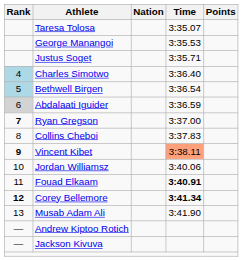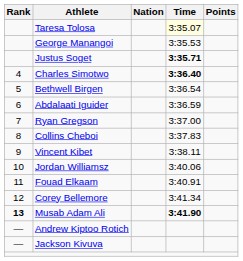(185, 27) no background -> (185, 27) lightyellow background
(185, 58) normal -> (185, 58) bold
(18, 74) lightblue background -> (18, 74) no background
(185, 74) normal -> (185, 74) bold
(18, 89) lightblue background -> (18, 89) no background
(18, 105) lightgrey background -> (18, 105) no background
(18, 120) bold -> (18, 120) normal
(18, 151) bold -> (18, 151) normal
(185, 151) lightsalmon background -> (185, 151) no background
(185, 182) bold -> (185, 182) normal
(18, 197) bold -> (18, 197) normal
(185, 197) bold -> (185, 197) normal
(18, 213) normal -> (18, 213) bold
(185, 213) normal -> (185, 213) bold
